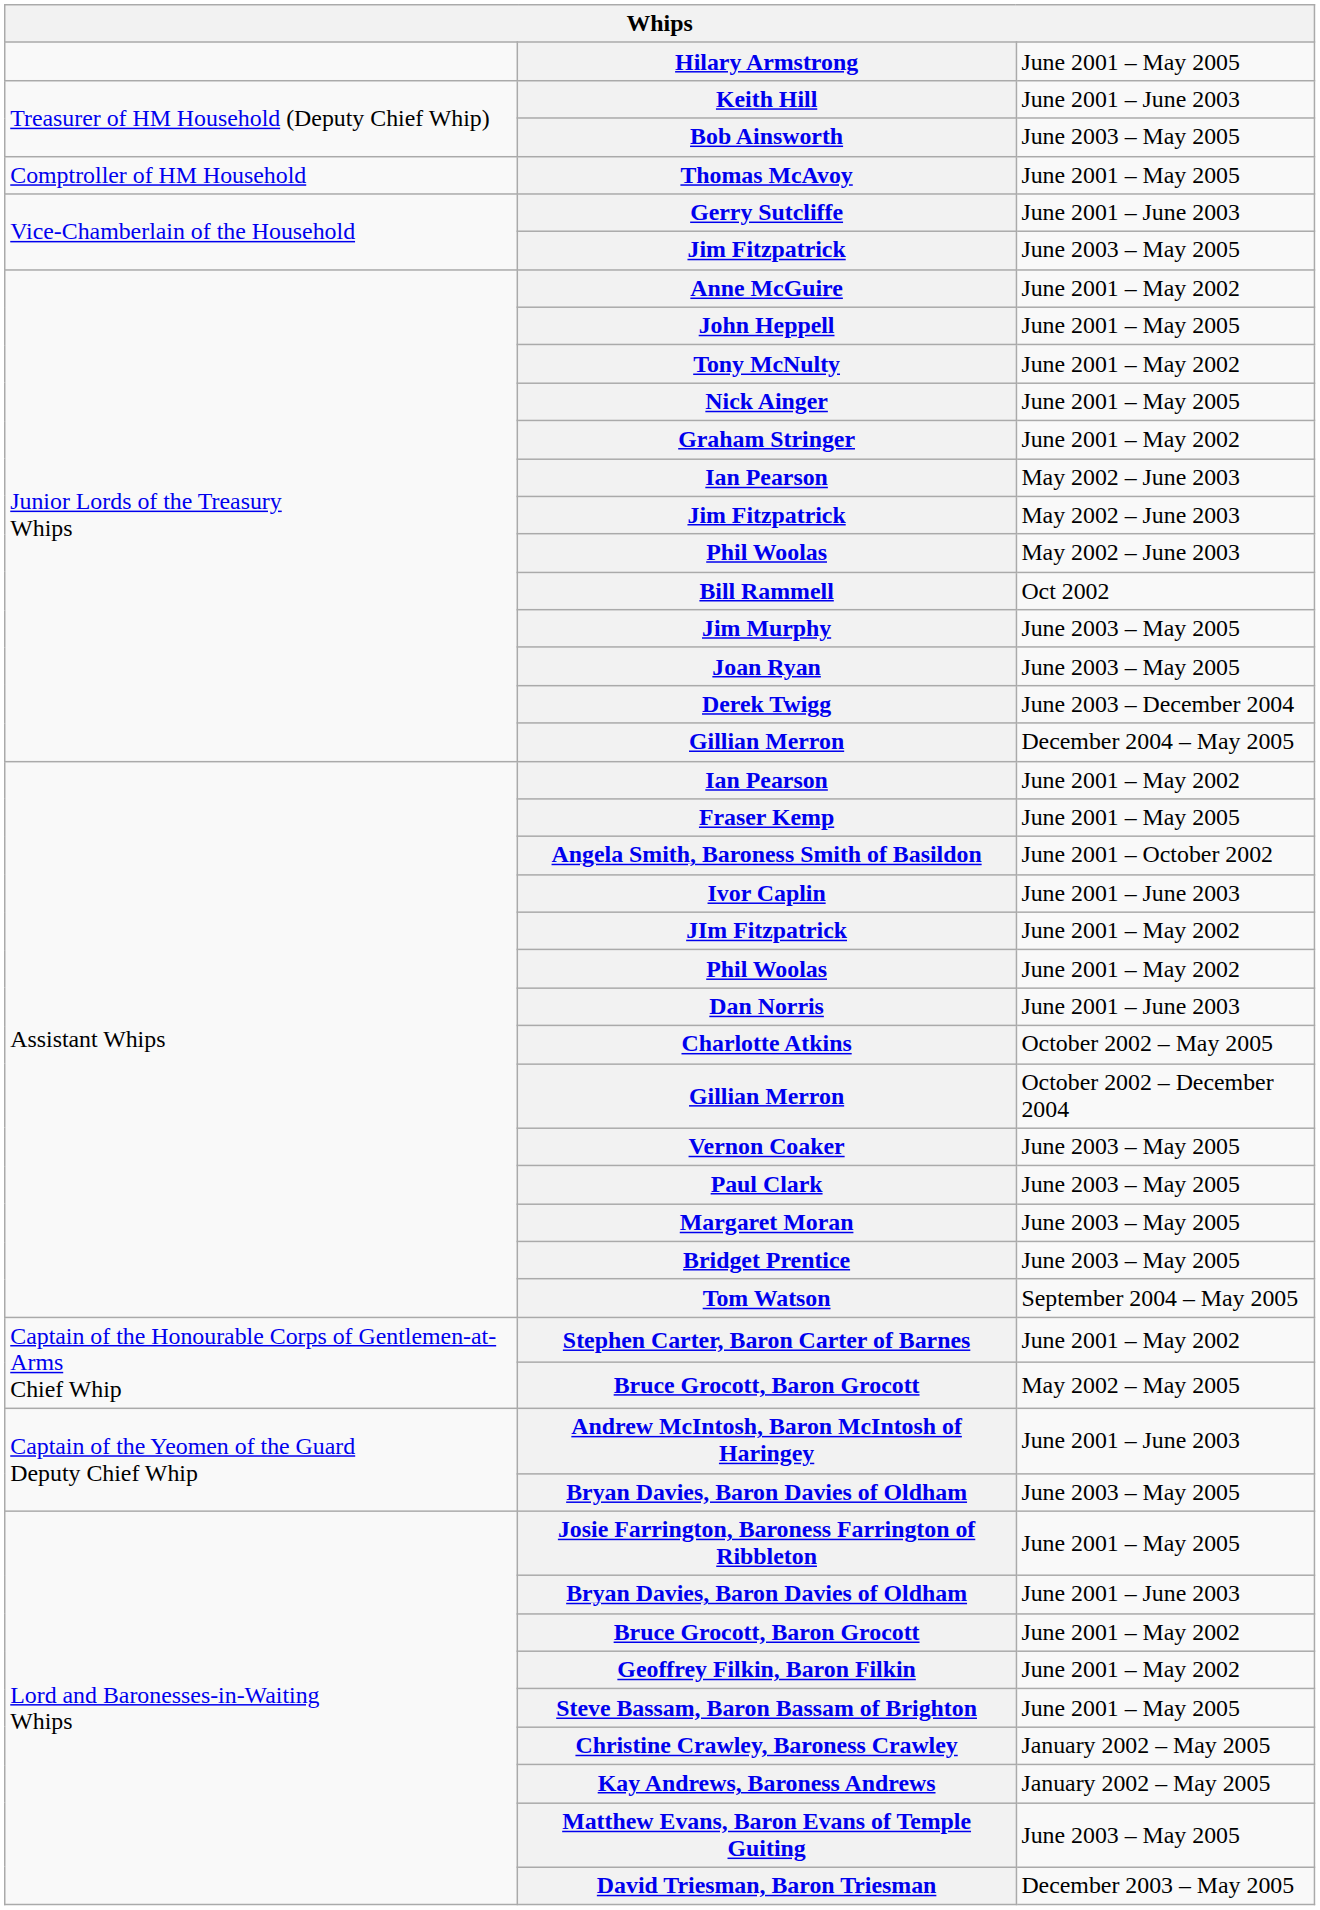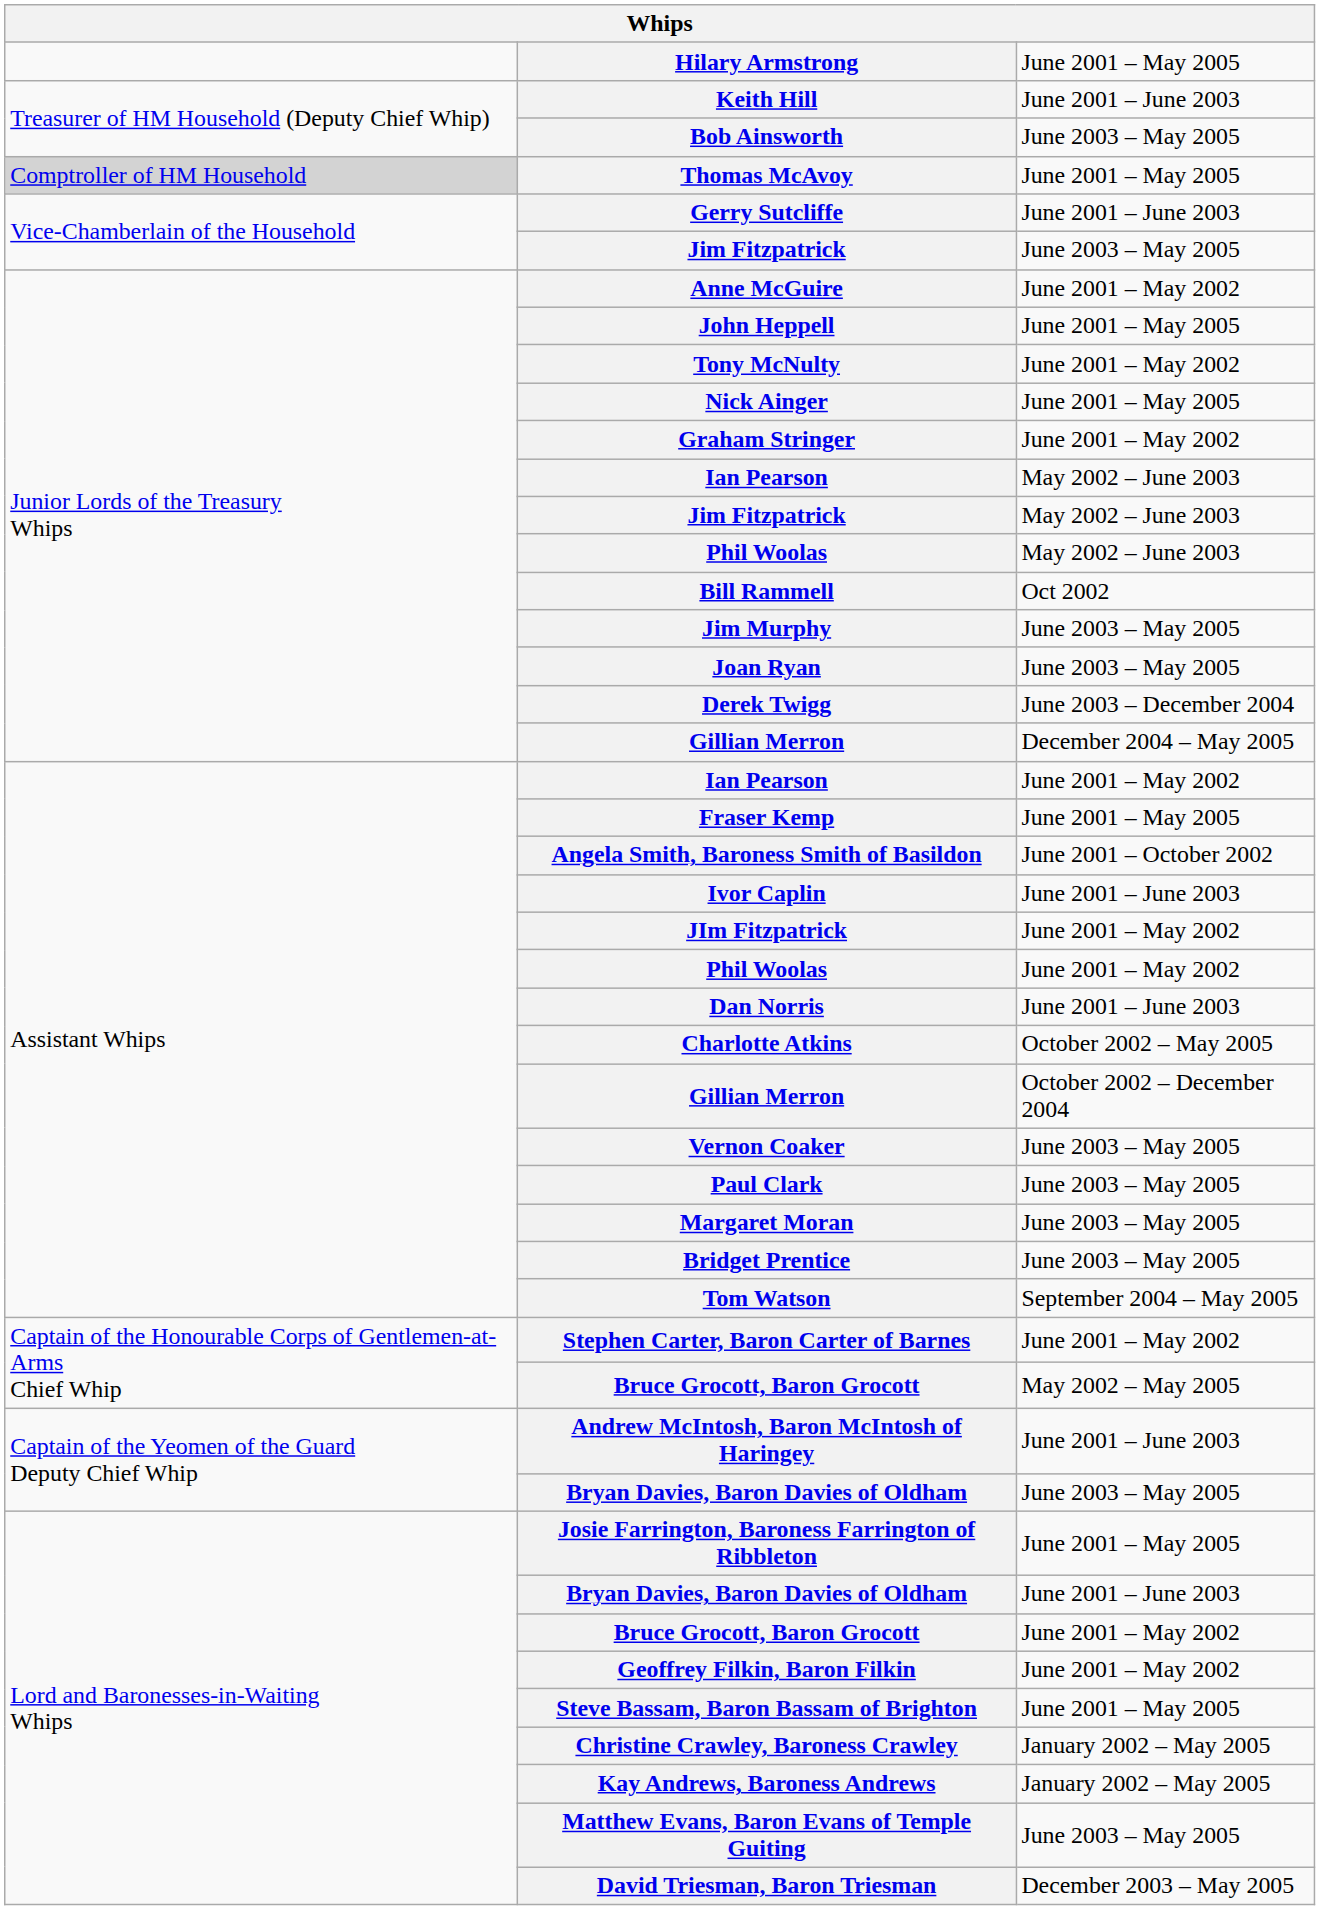(158, 174) no background -> (158, 174) lightgrey background
